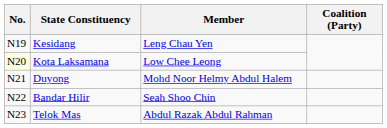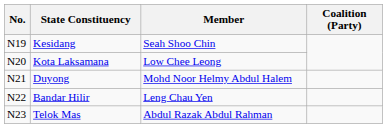(178, 43) Leng Chau Yen -> (179, 43) Seah Shoo Chin
(17, 61) lightyellow background -> (17, 61) no background
(179, 97) Seah Shoo Chin -> (178, 97) Leng Chau Yen
